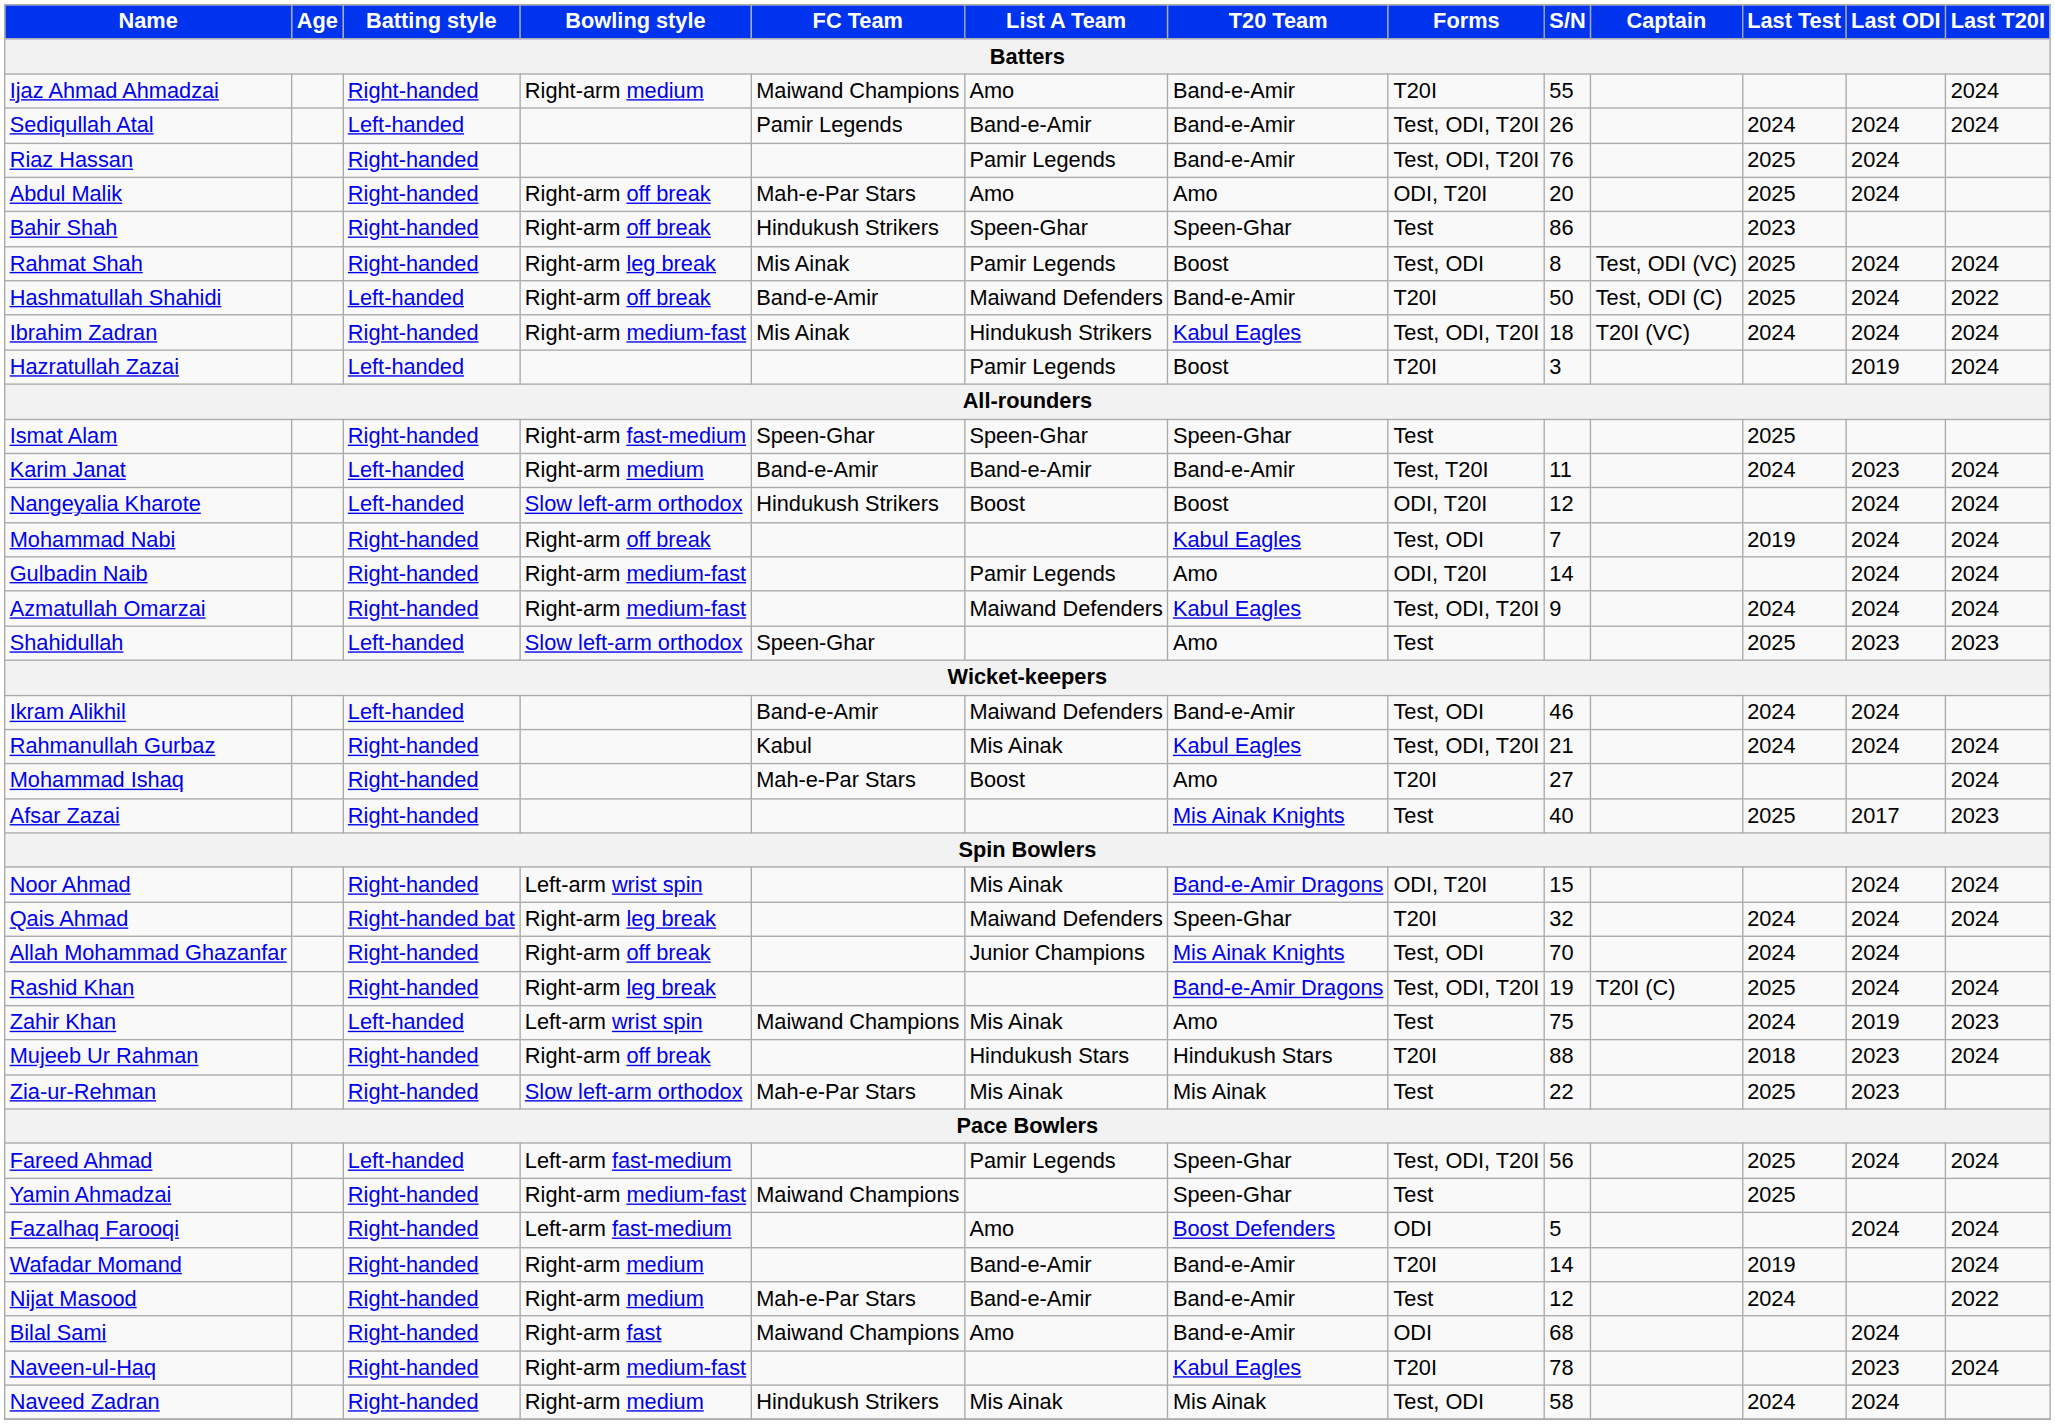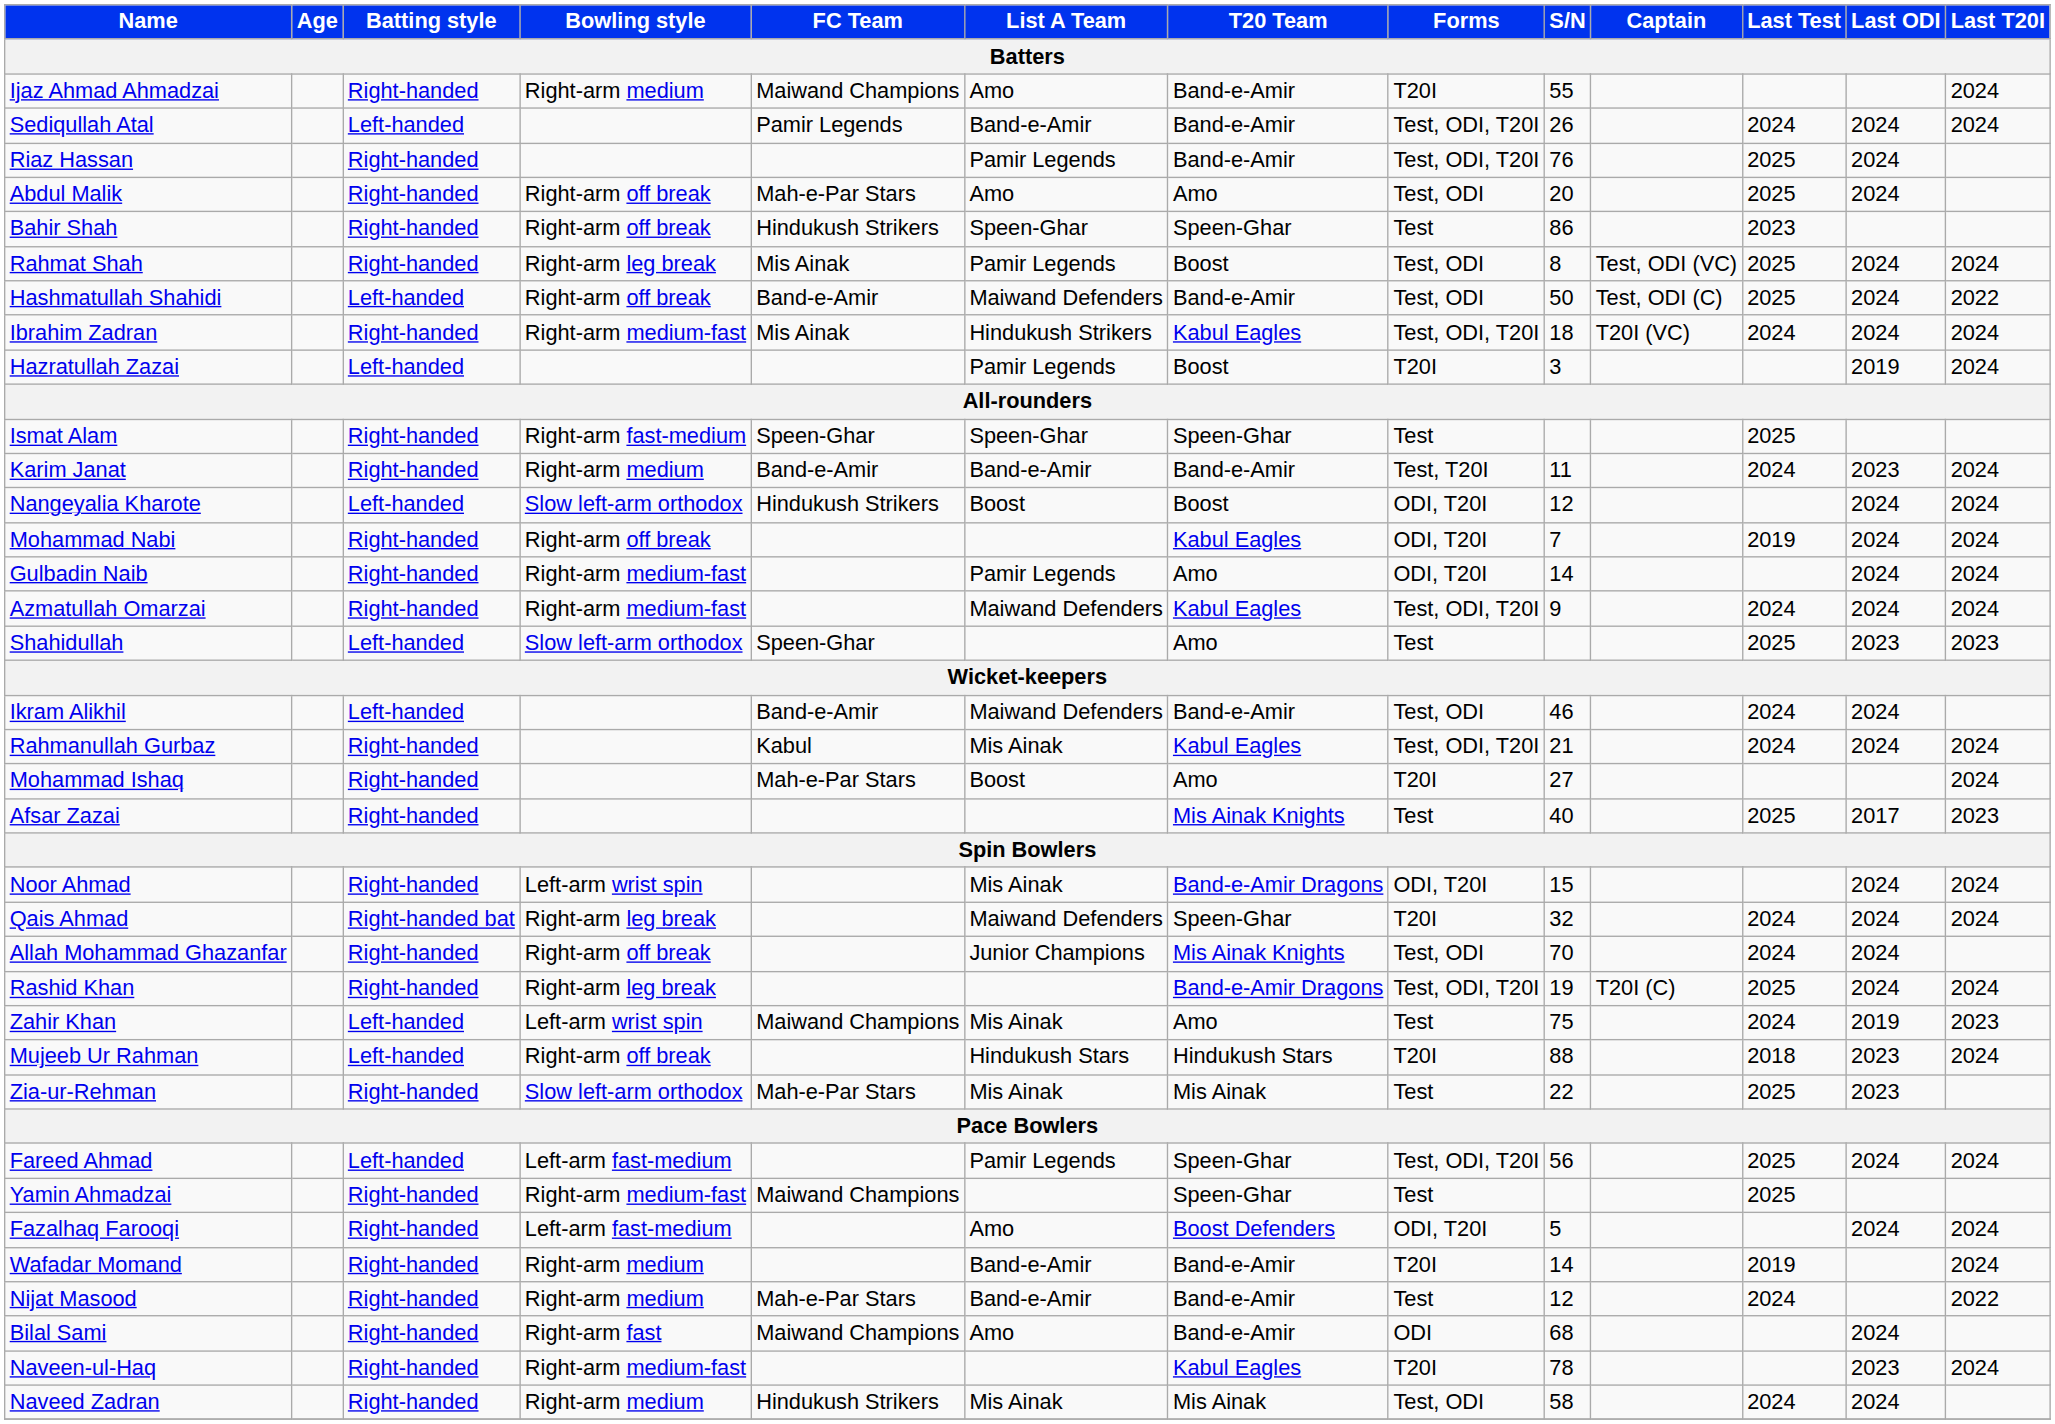(1440, 194) ODI, T20I -> (1439, 194) Test, ODI
(1415, 297) T20I -> (1439, 297) Test, ODI
(406, 470) Left-handed -> (413, 470) Right-handed
(1439, 539) Test, ODI -> (1440, 539) ODI, T20I
(413, 1057) Right-handed -> (406, 1057) Left-handed
(1413, 1229) ODI -> (1440, 1229) ODI, T20I
